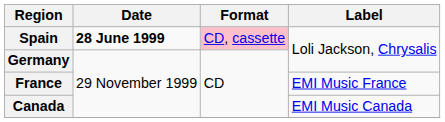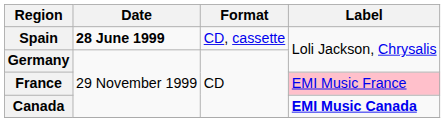(244, 38) pink background -> (244, 38) no background
(349, 83) no background -> (349, 83) pink background
(352, 106) normal -> (354, 106) bold
